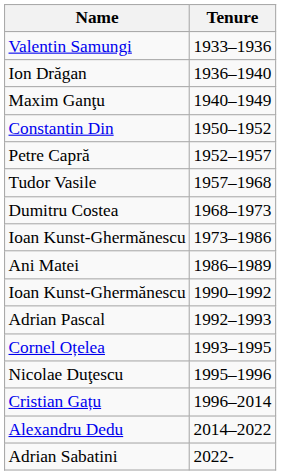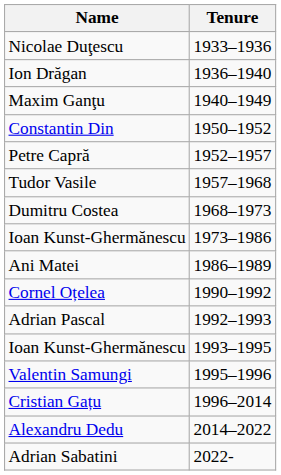(70, 45) Valentin Samungi -> (66, 45) Nicolae Duţescu
(97, 292) Ioan Kunst-Ghermănescu -> (57, 292) Cornel Oțelea
(57, 347) Cornel Oțelea -> (97, 347) Ioan Kunst-Ghermănescu
(66, 374) Nicolae Duţescu -> (70, 374) Valentin Samungi
